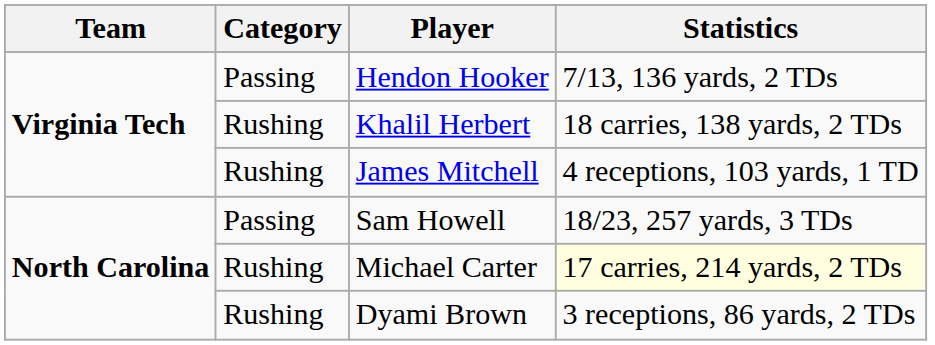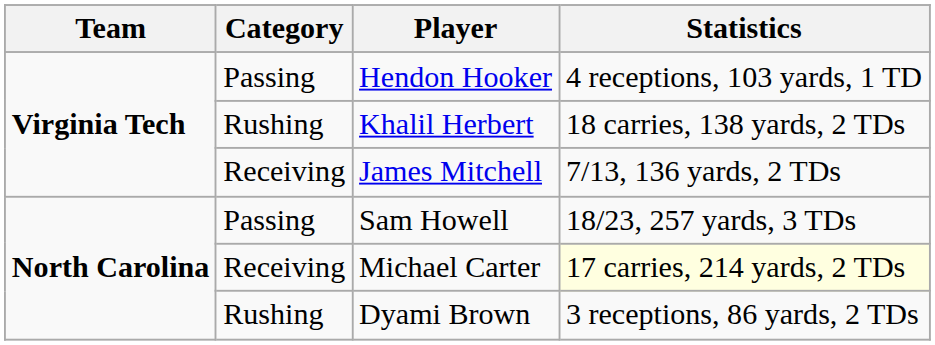(700, 76) 7/13, 136 yards, 2 TDs -> (744, 76) 4 receptions, 103 yards, 1 TD
(273, 171) Rushing -> (284, 171) Receiving
(741, 171) 4 receptions, 103 yards, 1 TD -> (703, 171) 7/13, 136 yards, 2 TDs
(273, 266) Rushing -> (284, 266) Receiving
